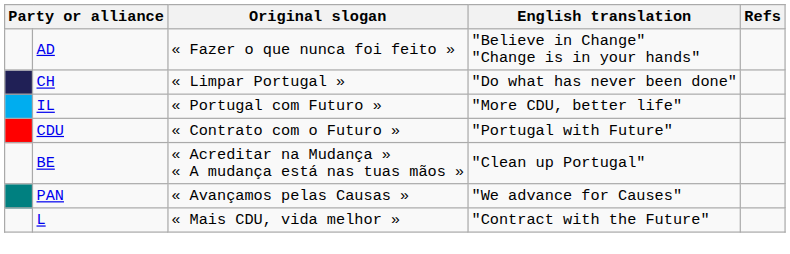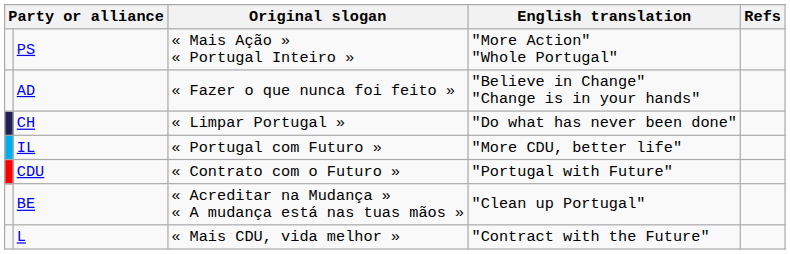+ row: (26, 49)
- row: (50, 196)
